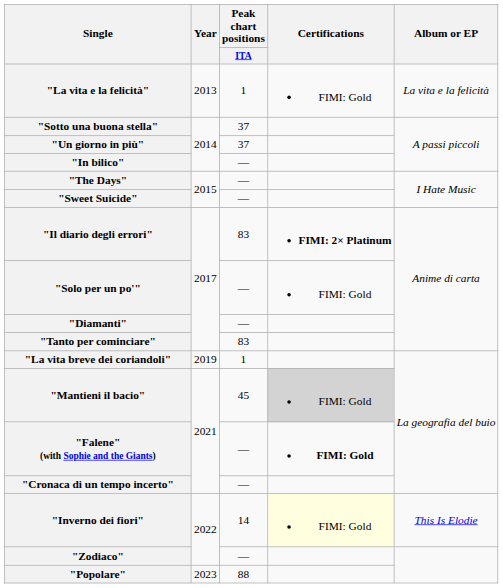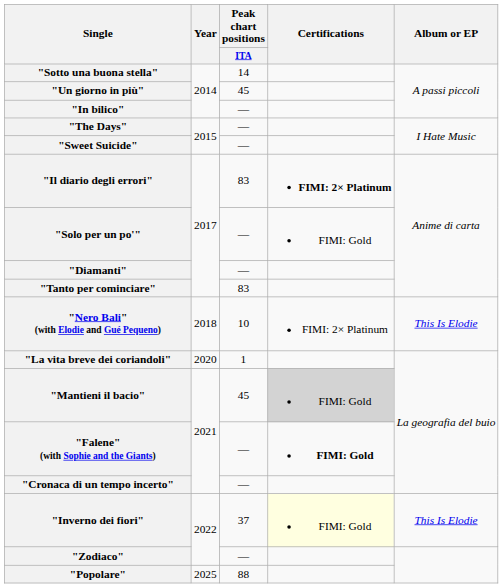- row: (98, 90)
(243, 126) 37 -> (243, 73) 14
(243, 144) 37 -> (243, 91) 45
+ row: (98, 323)
(205, 359) 2019 -> (205, 359) 2020
(243, 520) 14 -> (243, 520) 37
(205, 574) 2023 -> (205, 574) 2025
